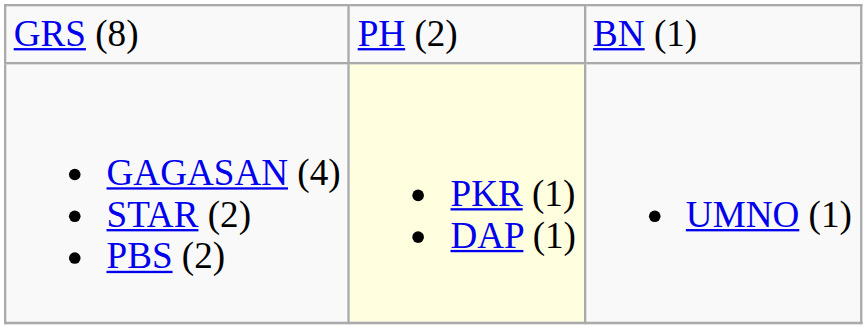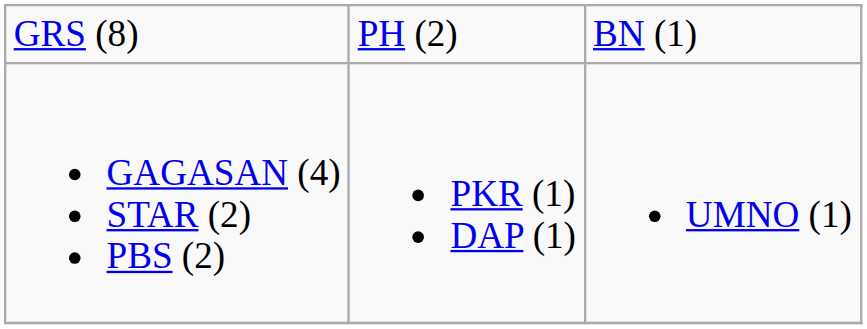(467, 214) lightyellow background -> (467, 214) no background
